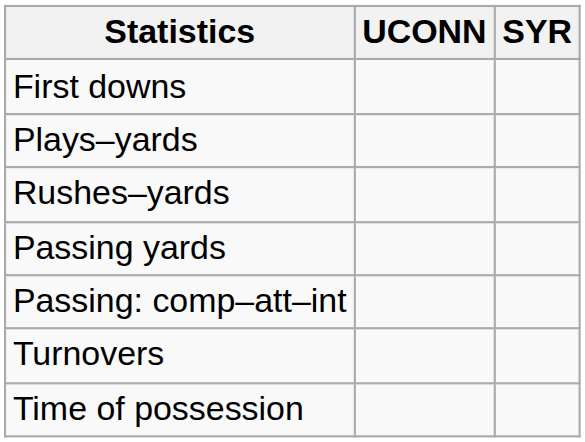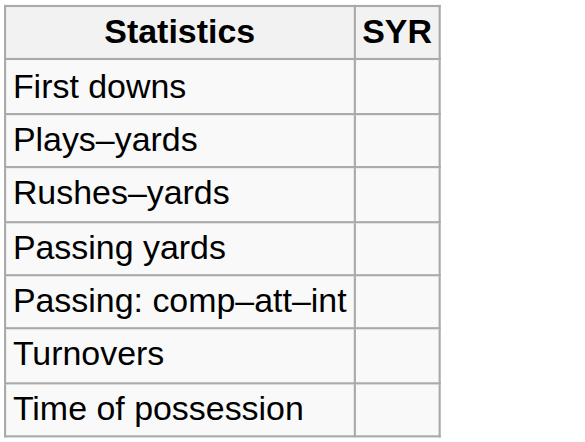- column: (424, 32)
